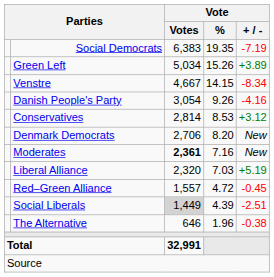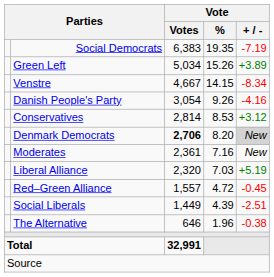(187, 135) normal -> (187, 135) bold
(256, 135) no background -> (256, 135) lightgrey background
(187, 153) bold -> (187, 153) normal
(187, 205) lightgrey background -> (187, 205) no background
